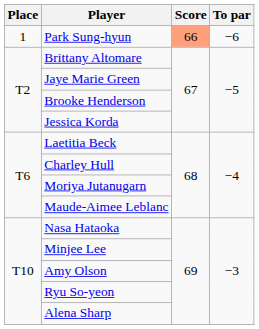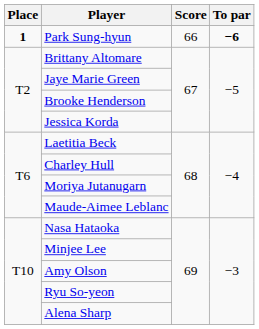(23, 36) normal -> (23, 36) bold
(191, 36) lightsalmon background -> (191, 36) no background
(232, 36) normal -> (232, 36) bold
